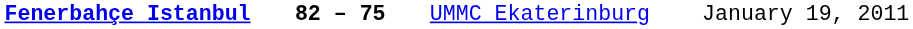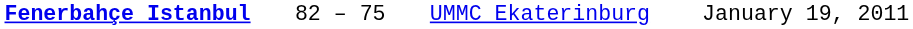(340, 14) bold -> (340, 14) normal
